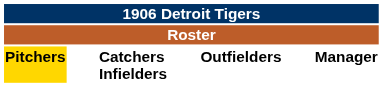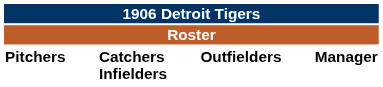(35, 56) gold background -> (35, 56) no background
